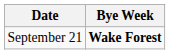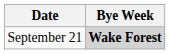(125, 38) no background -> (125, 38) lightgrey background
